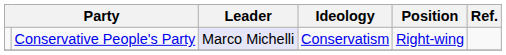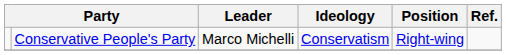(248, 39) lavender background -> (248, 39) no background
